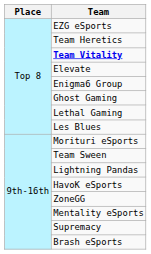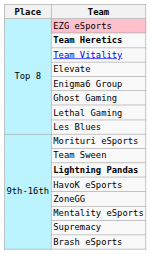(83, 26) no background -> (83, 26) pink background
(88, 40) normal -> (88, 40) bold
(88, 55) bold -> (88, 55) normal
(96, 170) normal -> (96, 170) bold
